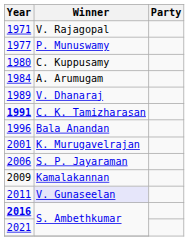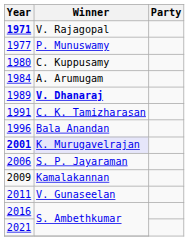(19, 29) normal -> (19, 29) bold
(70, 95) normal -> (70, 95) bold
(19, 112) bold -> (19, 112) normal
(19, 145) normal -> (19, 145) bold
(88, 145) no background -> (88, 145) lavender background
(76, 194) lavender background -> (76, 194) no background
(19, 211) bold -> (19, 211) normal
